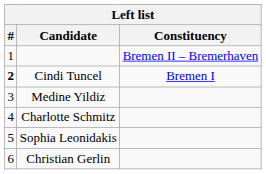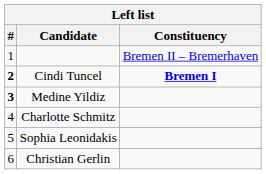(190, 76) normal -> (190, 76) bold
(11, 96) normal -> (11, 96) bold
